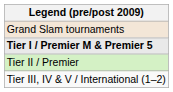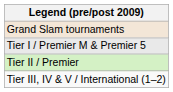(80, 46) bold -> (76, 46) normal
